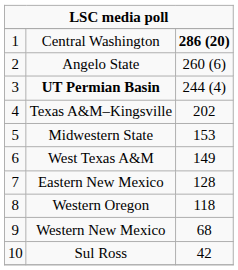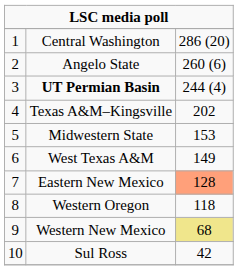(204, 40) bold -> (204, 40) normal
(204, 182) no background -> (204, 182) lightsalmon background
(204, 229) no background -> (204, 229) khaki background
